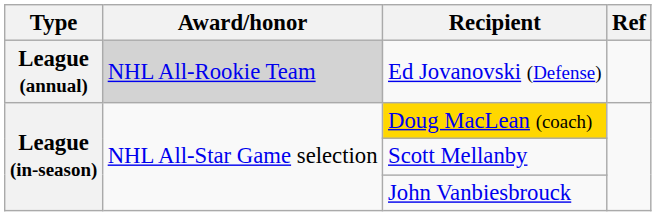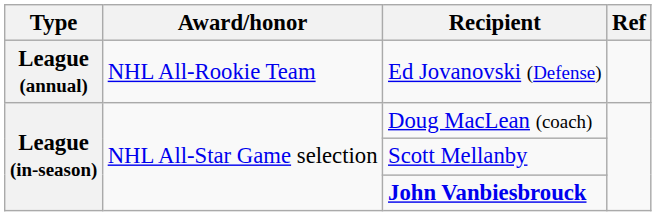(212, 71) lightgrey background -> (212, 71) no background
(490, 120) gold background -> (490, 120) no background
(480, 192) normal -> (487, 192) bold
